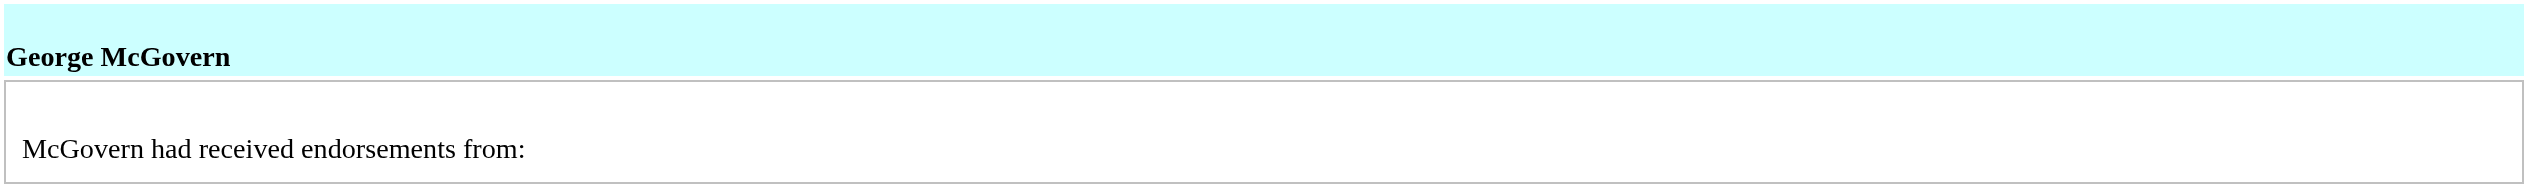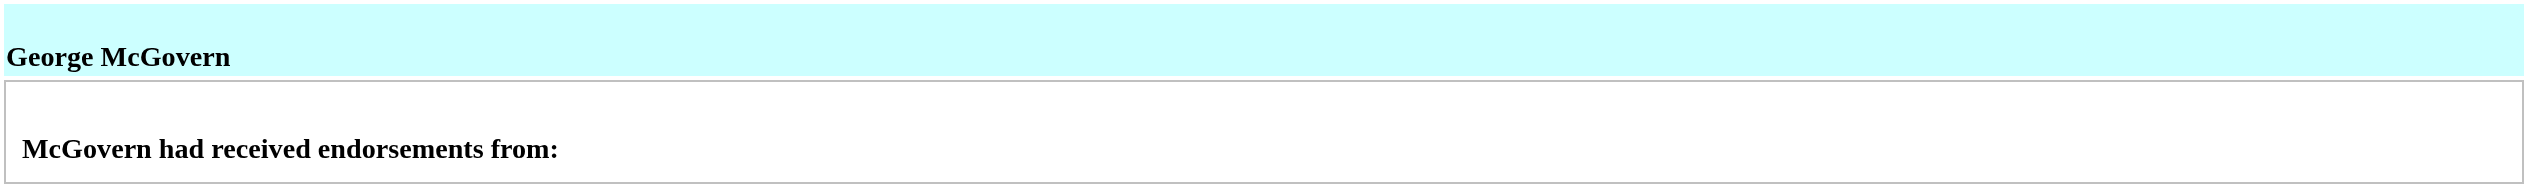(274, 148) normal -> (290, 148) bold
